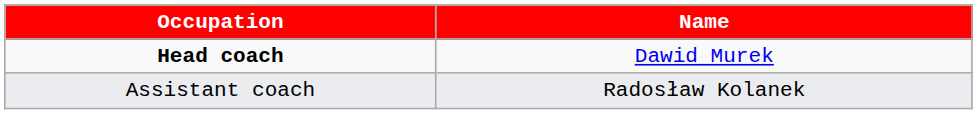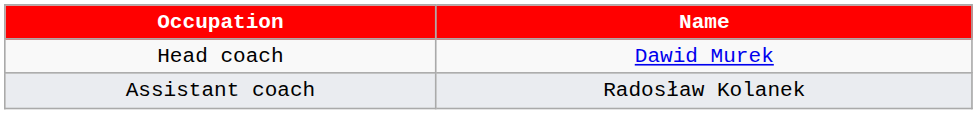(220, 56) bold -> (220, 56) normal
